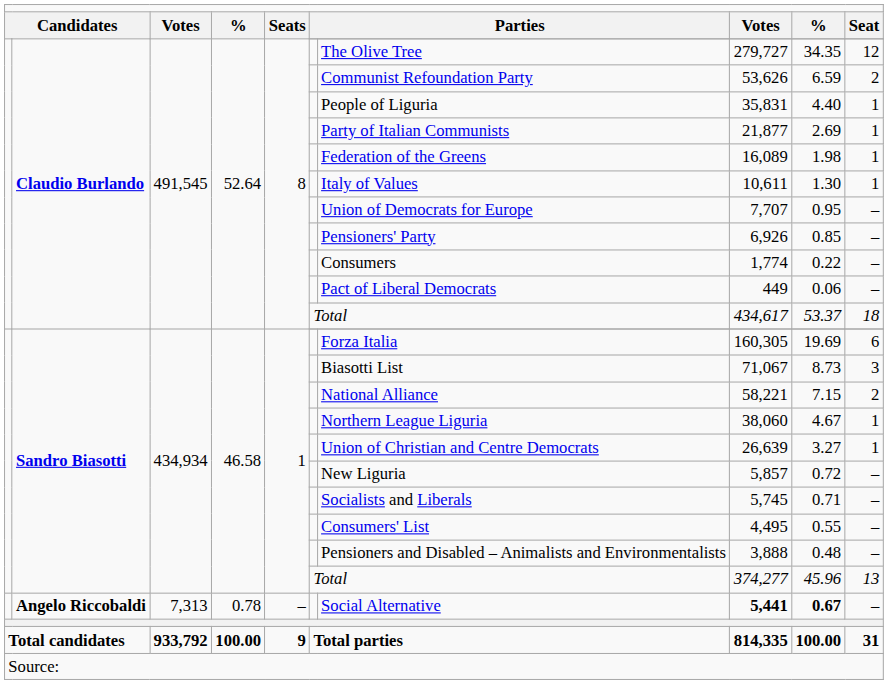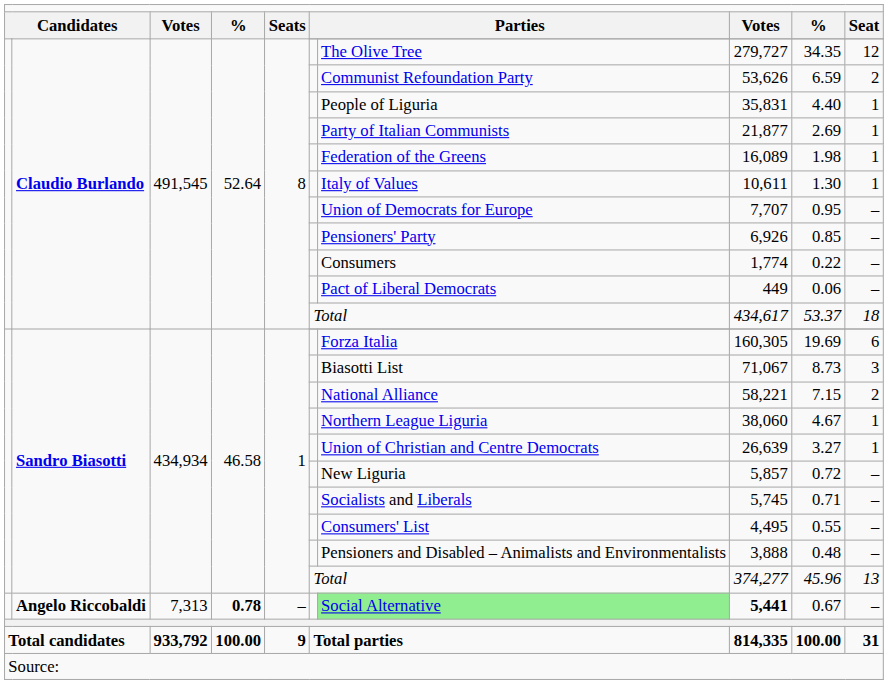(247, 605) normal -> (247, 605) bold
(381, 605) no background -> (381, 605) lightgreen background
(827, 605) bold -> (827, 605) normal
